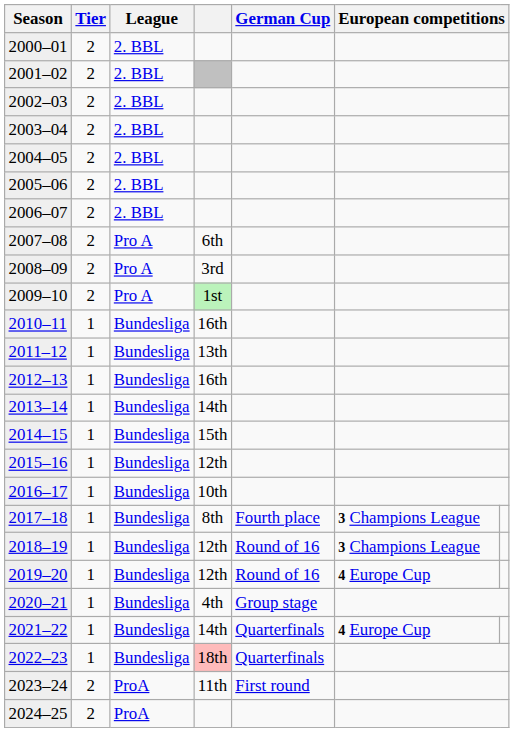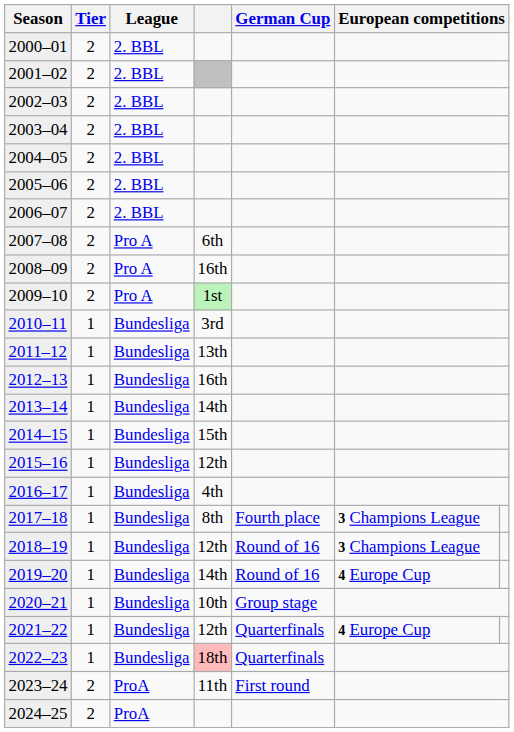(212, 268) 3rd -> (212, 268) 16th
(212, 324) 16th -> (212, 324) 3rd
(212, 491) 10th -> (212, 491) 4th
(212, 574) 12th -> (212, 574) 14th
(212, 602) 4th -> (212, 602) 10th
(212, 630) 14th -> (212, 630) 12th
